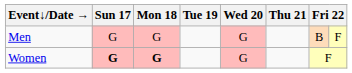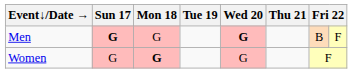(113, 36) normal -> (113, 36) bold
(243, 36) normal -> (243, 36) bold
(113, 58) bold -> (113, 58) normal
